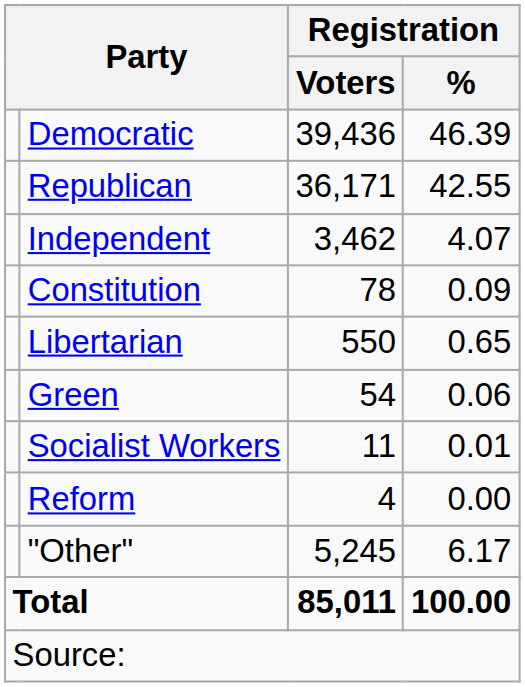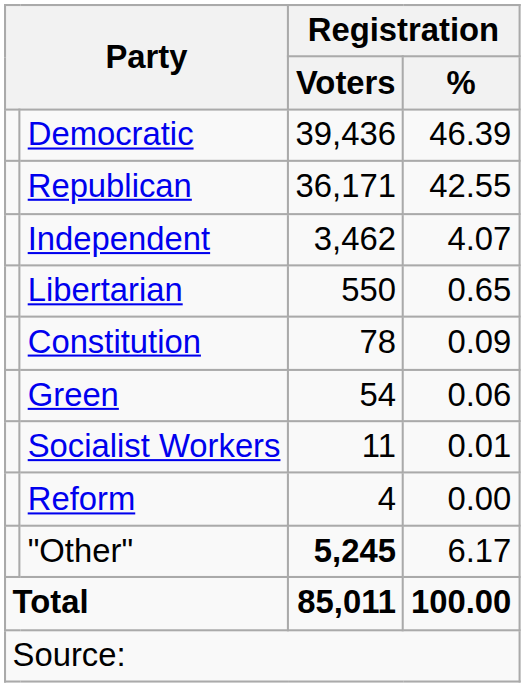rows swapped: (105, 342) <-> (114, 290)
(355, 550) normal -> (355, 550) bold
